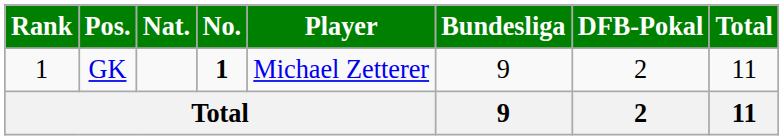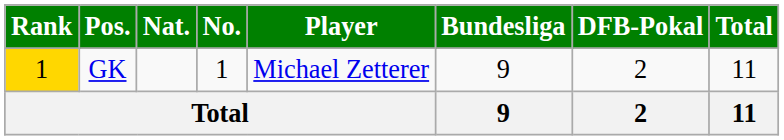(42, 69) no background -> (42, 69) gold background
(222, 69) bold -> (222, 69) normal
